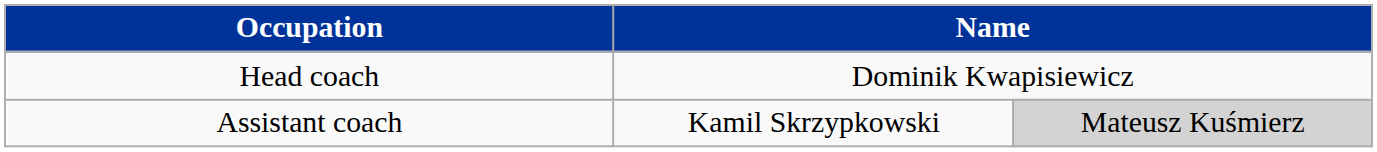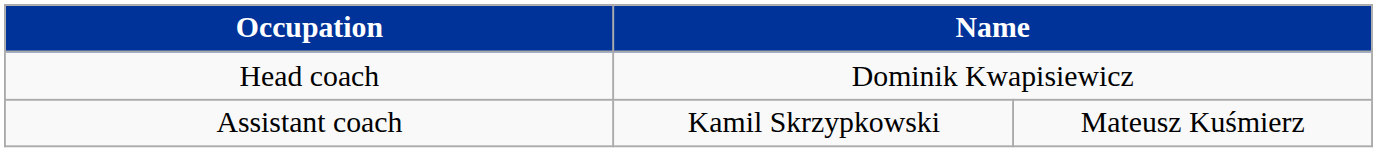(1193, 122) lightgrey background -> (1193, 122) no background
